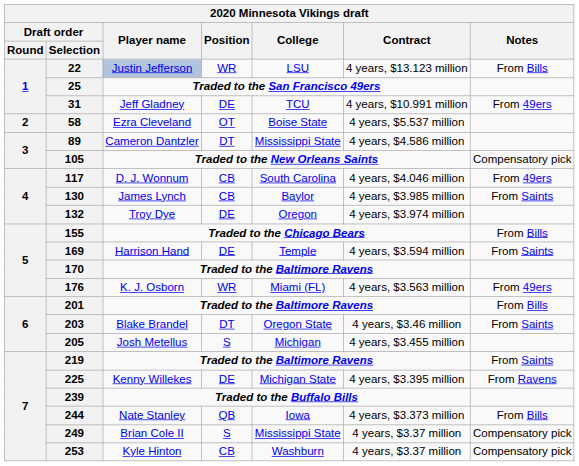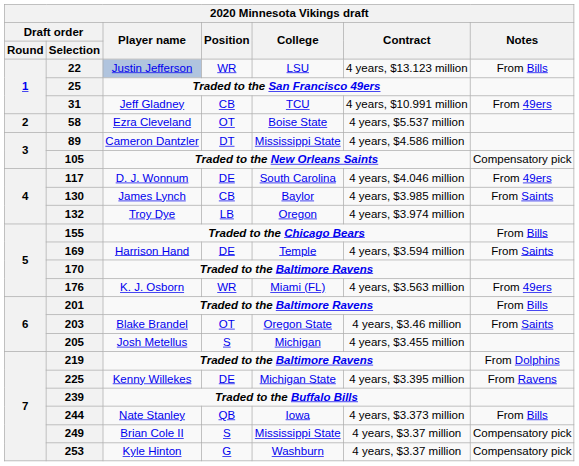(227, 104) DE -> (227, 104) CB
(227, 178) CB -> (227, 178) DE
(227, 214) DE -> (227, 214) LB
(227, 324) DT -> (227, 324) OT
(522, 360) From Saints -> (522, 360) From Dolphins
(227, 452) CB -> (227, 452) G
